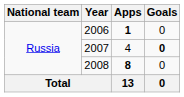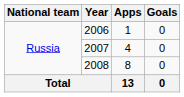(128, 30) bold -> (128, 30) normal
(162, 48) bold -> (162, 48) normal
(128, 65) bold -> (128, 65) normal
